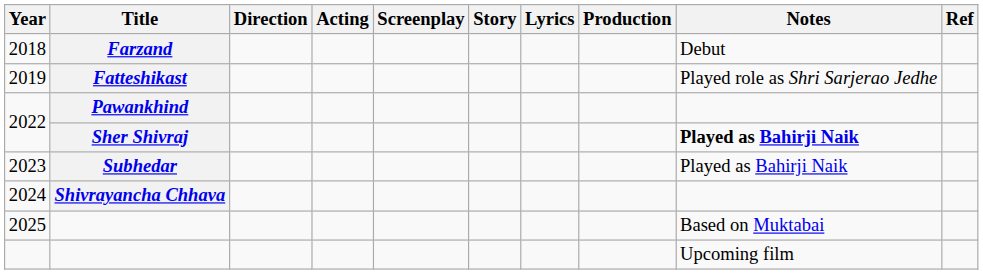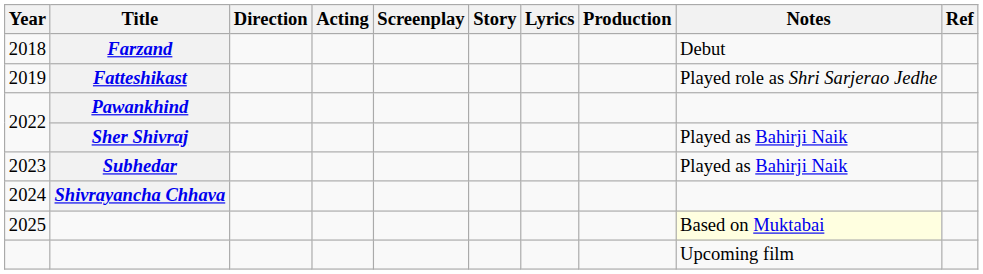(769, 136) bold -> (764, 136) normal
(752, 225) no background -> (752, 225) lightyellow background
